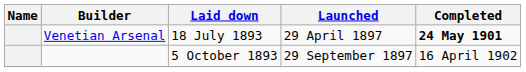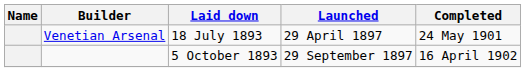(460, 35) bold -> (460, 35) normal
